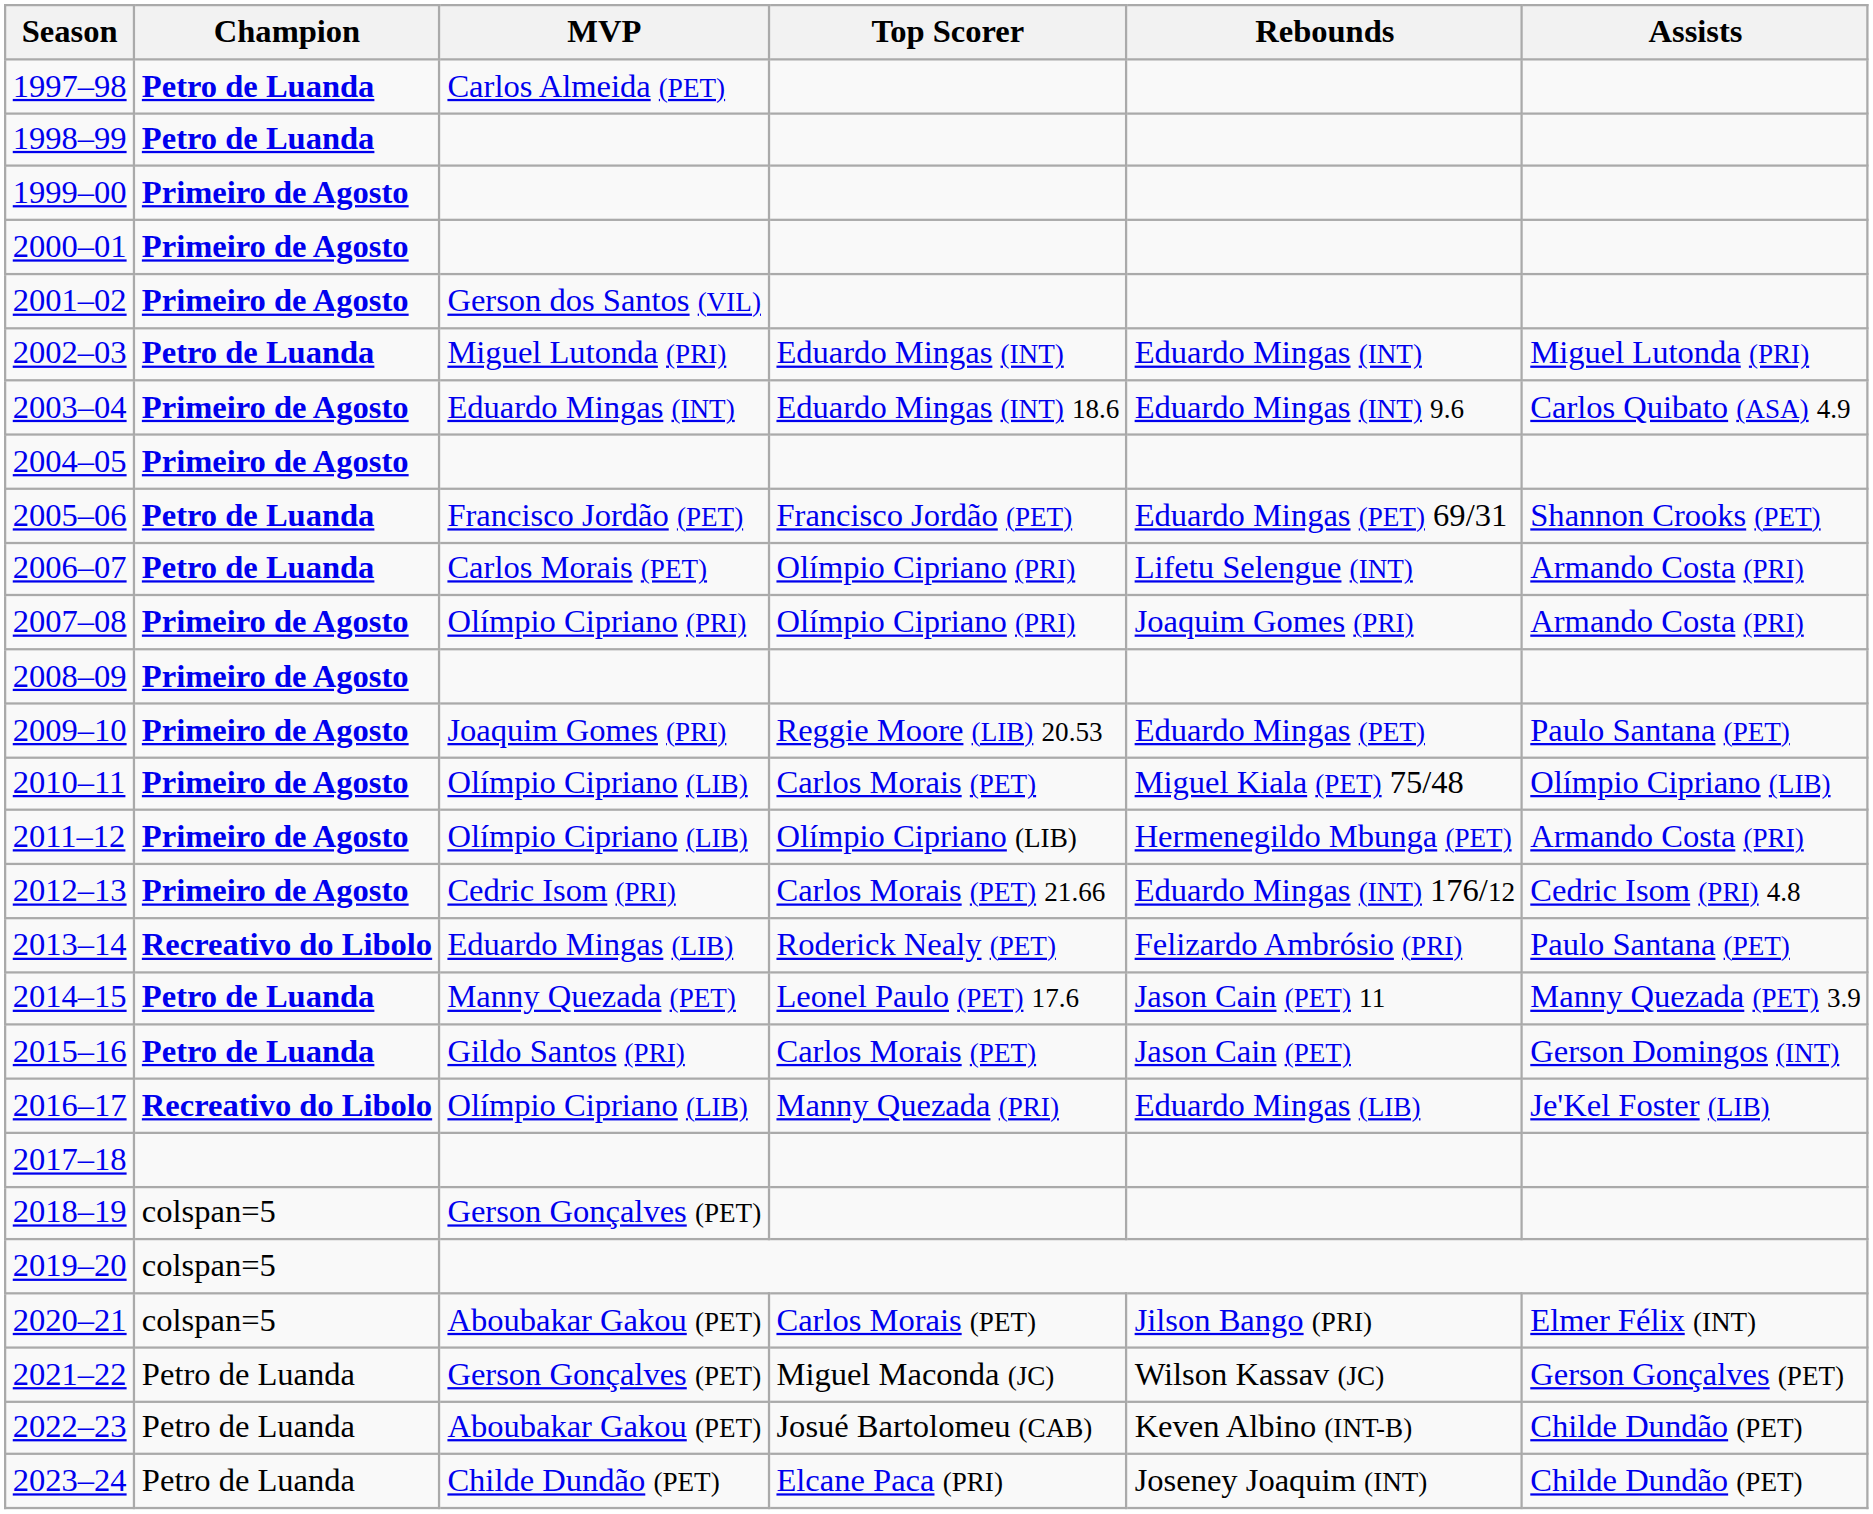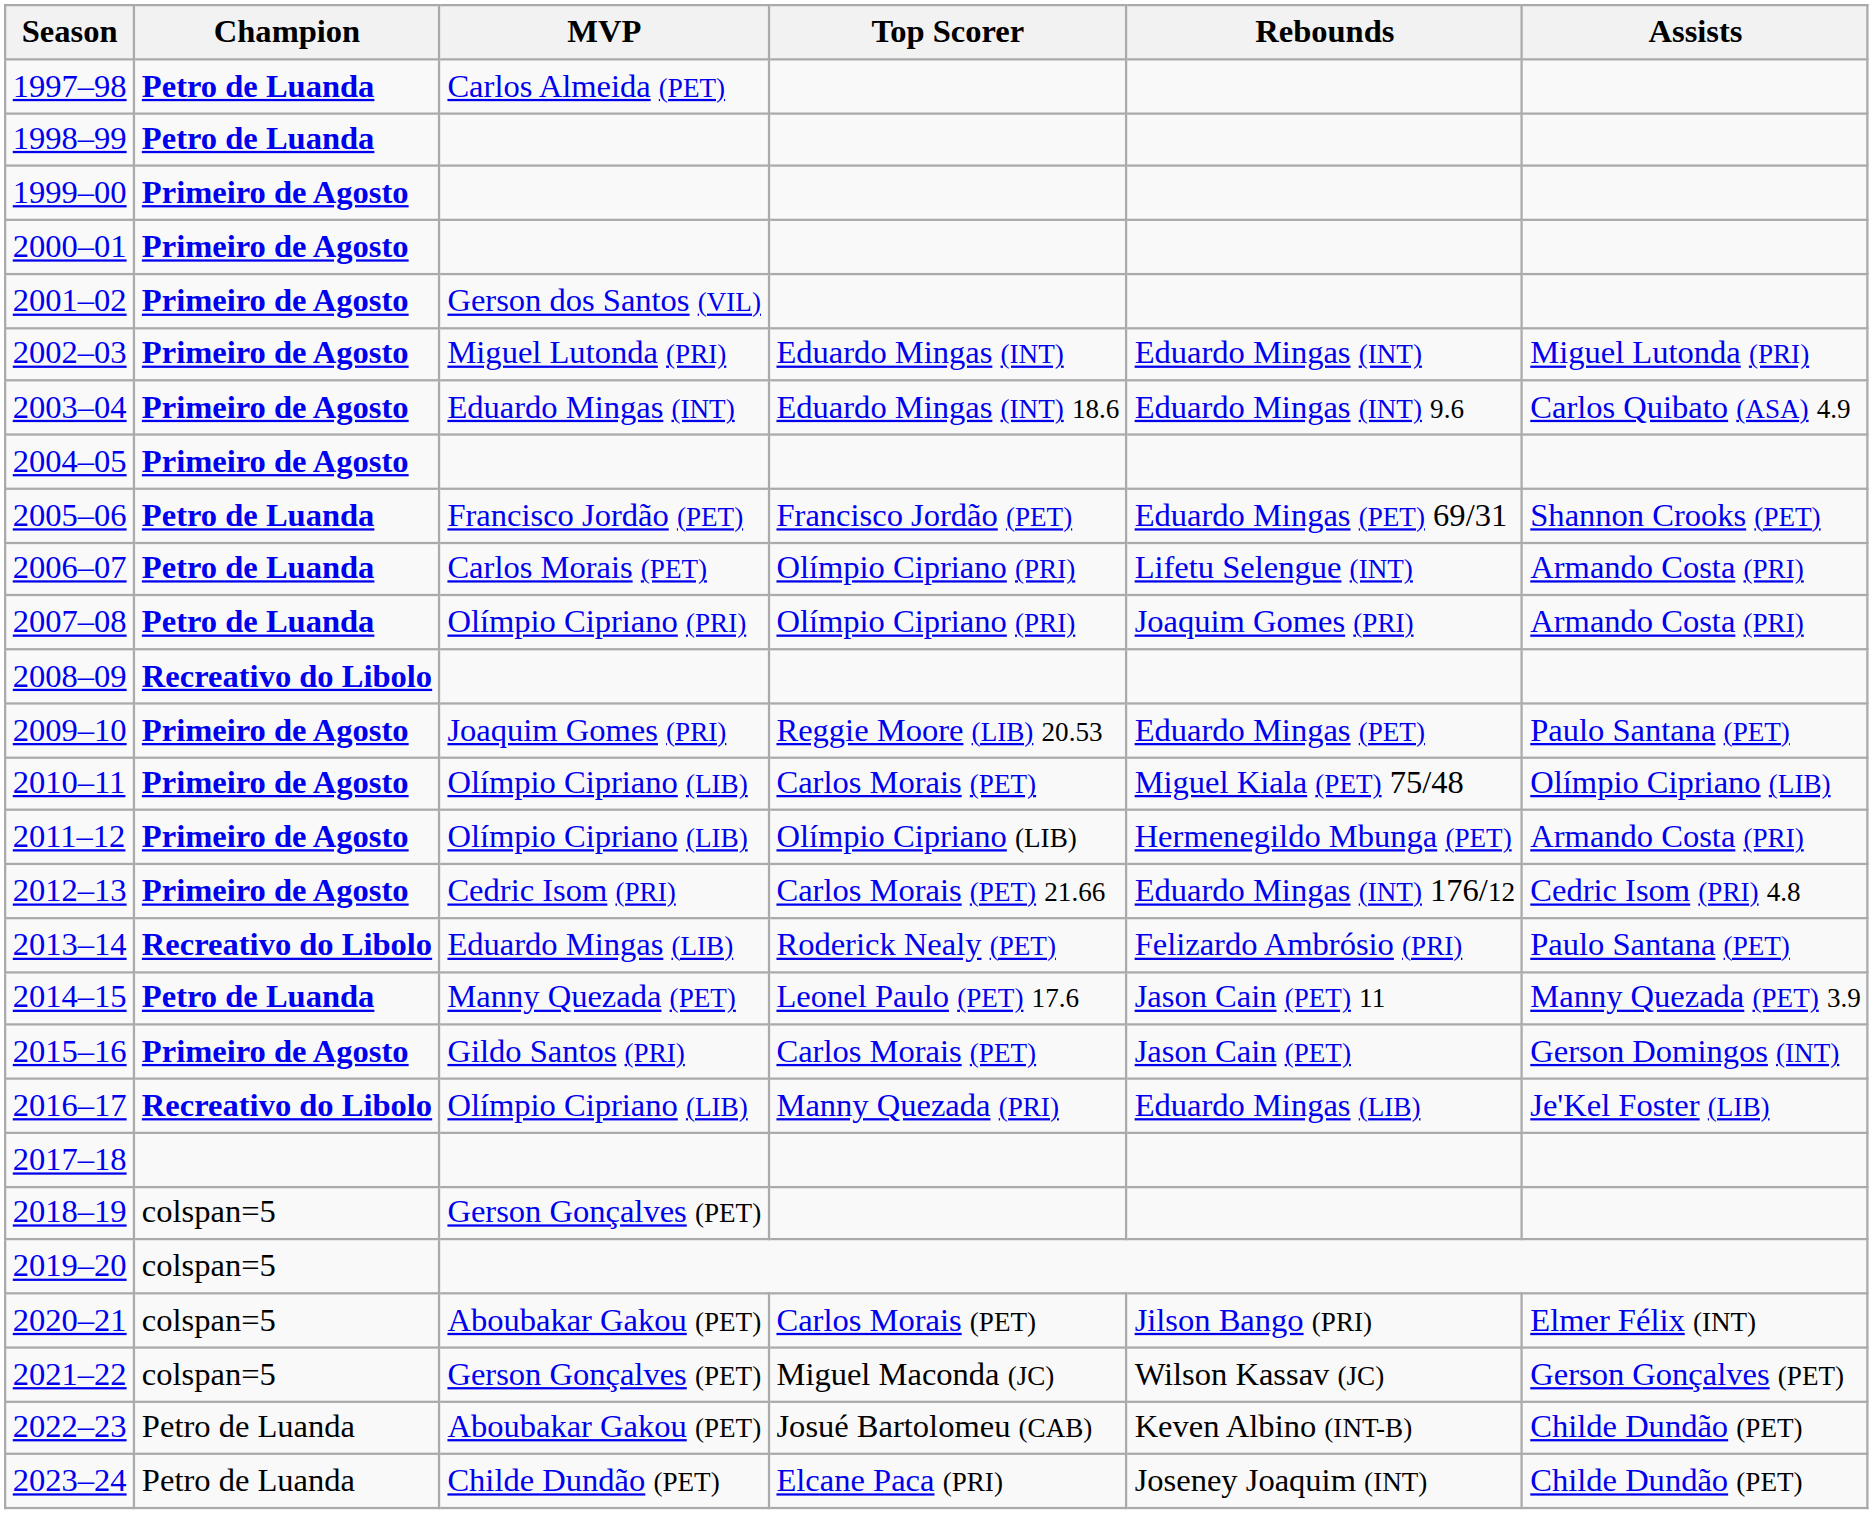(258, 353) Petro de Luanda -> (275, 353) Primeiro de Agosto
(275, 622) Primeiro de Agosto -> (258, 622) Petro de Luanda
(275, 675) Primeiro de Agosto -> (287, 675) Recreativo do Libolo
(258, 1051) Petro de Luanda -> (275, 1051) Primeiro de Agosto
(248, 1373) Petro de Luanda -> (209, 1373) colspan=5
